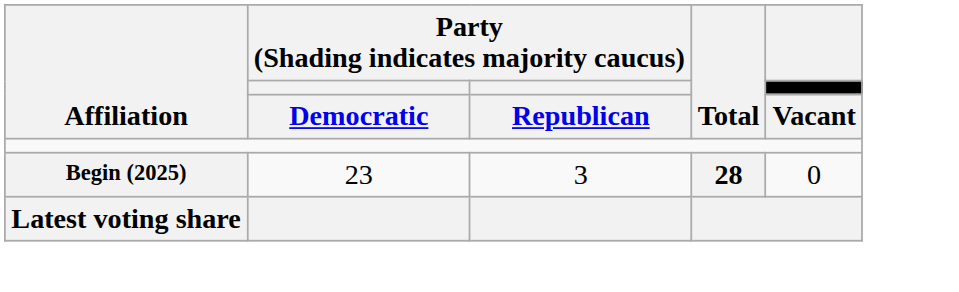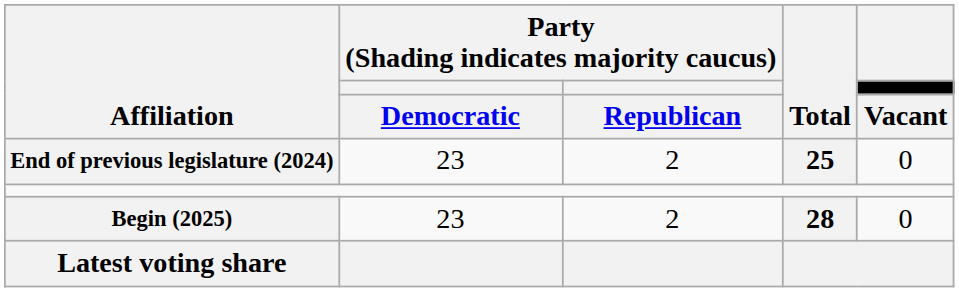+ row: (172, 160)
(581, 173) 3 -> (672, 218) 2
